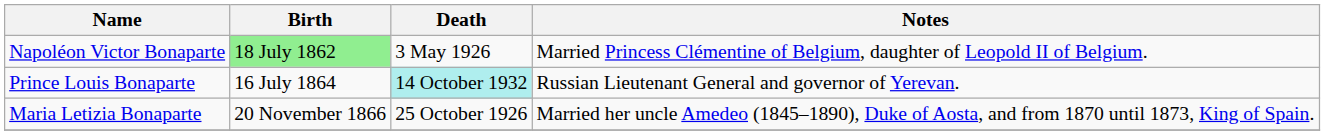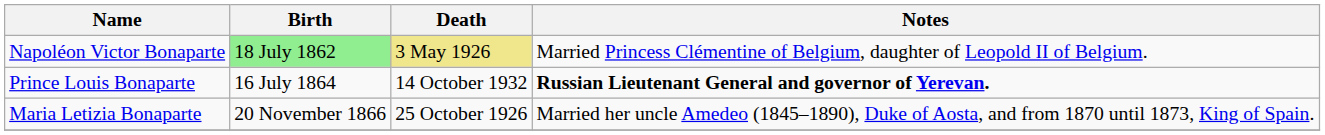(443, 51) no background -> (443, 51) khaki background
(461, 82) paleturquoise background -> (461, 82) no background
(748, 82) normal -> (763, 82) bold
